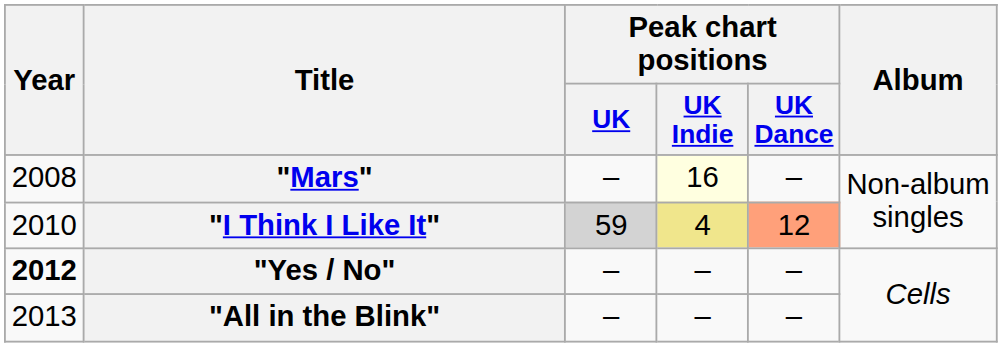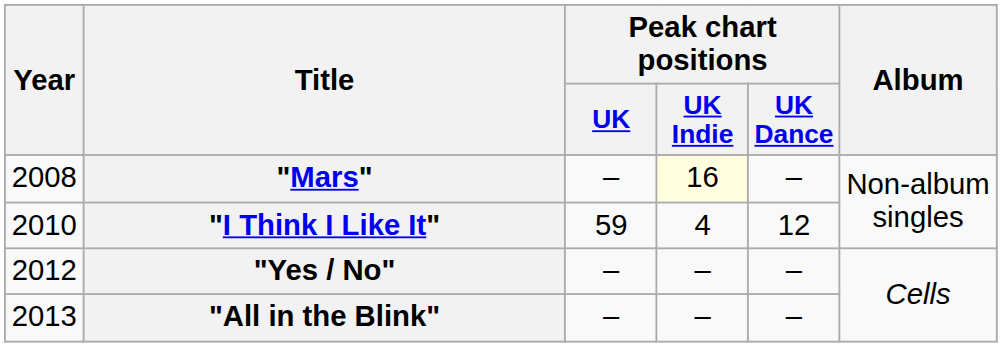(611, 224) lightgrey background -> (611, 224) no background
(703, 224) khaki background -> (703, 224) no background
(794, 224) lightsalmon background -> (794, 224) no background
(44, 270) bold -> (44, 270) normal
